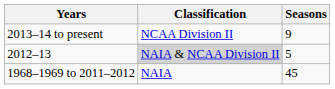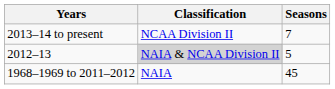(288, 34) 9 -> (288, 34) 7
